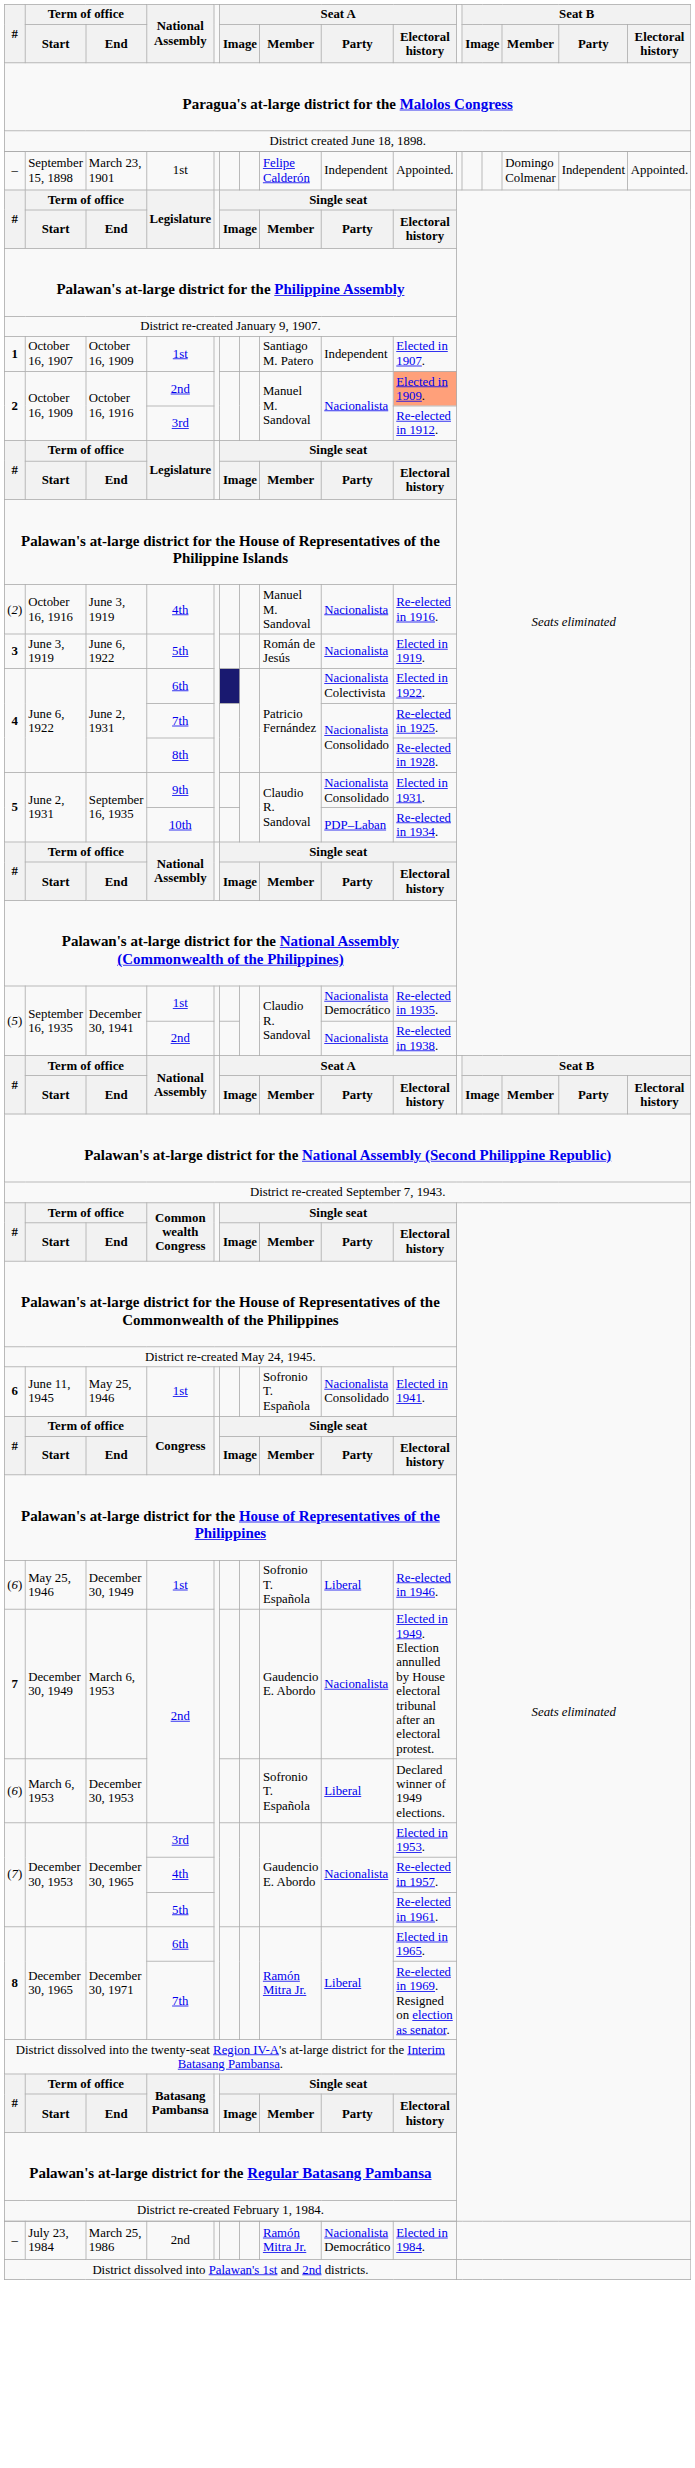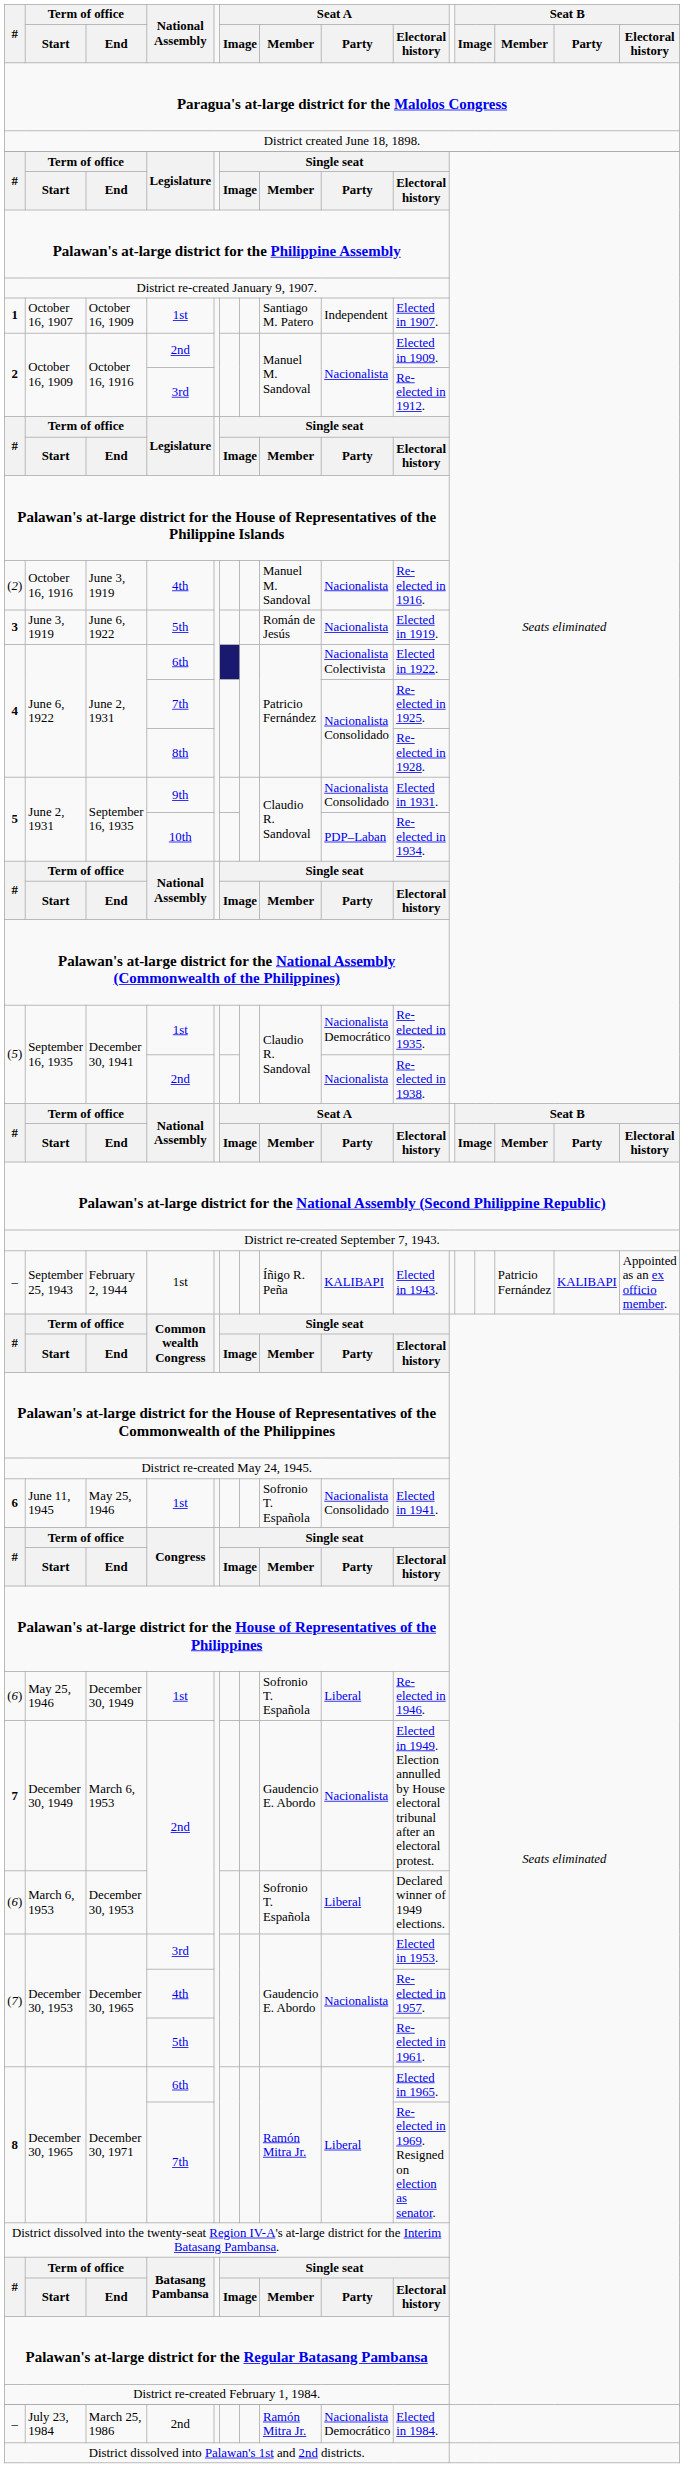- row: (56, 170)
(422, 388) lightsalmon background -> (417, 350) no background
+ row: (56, 1282)
